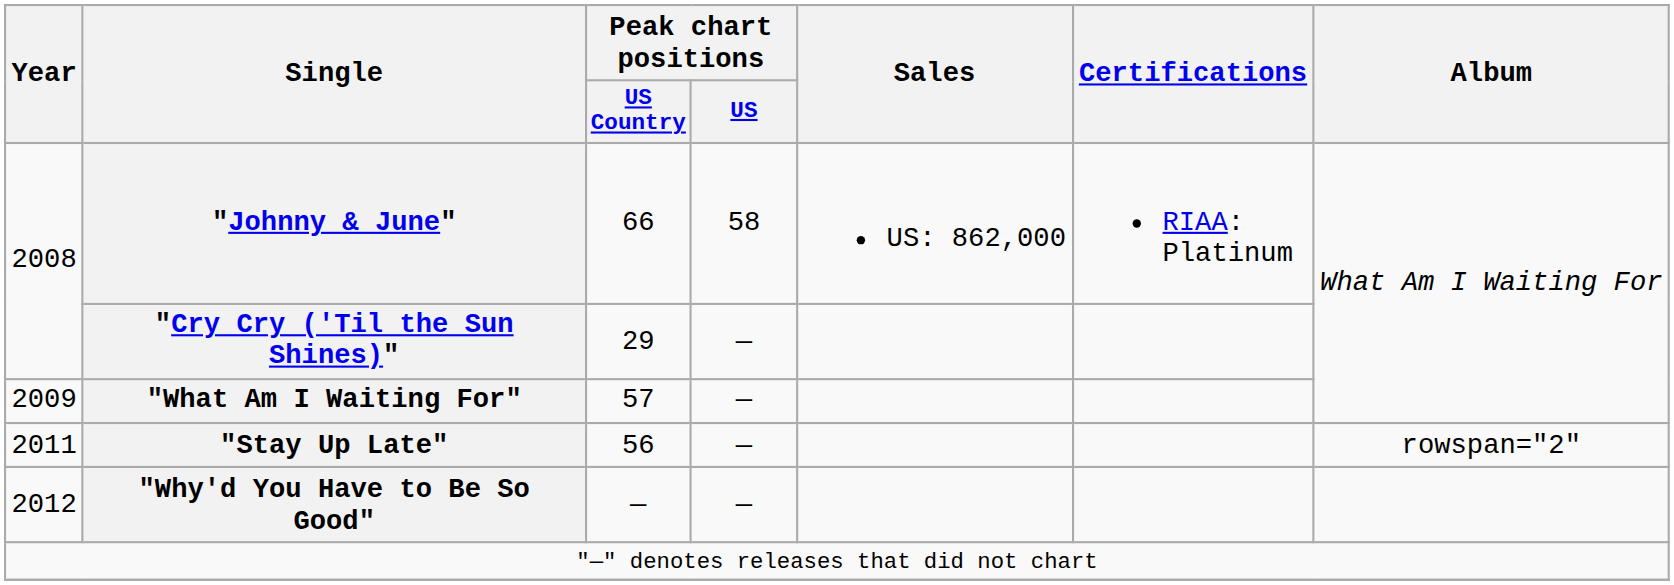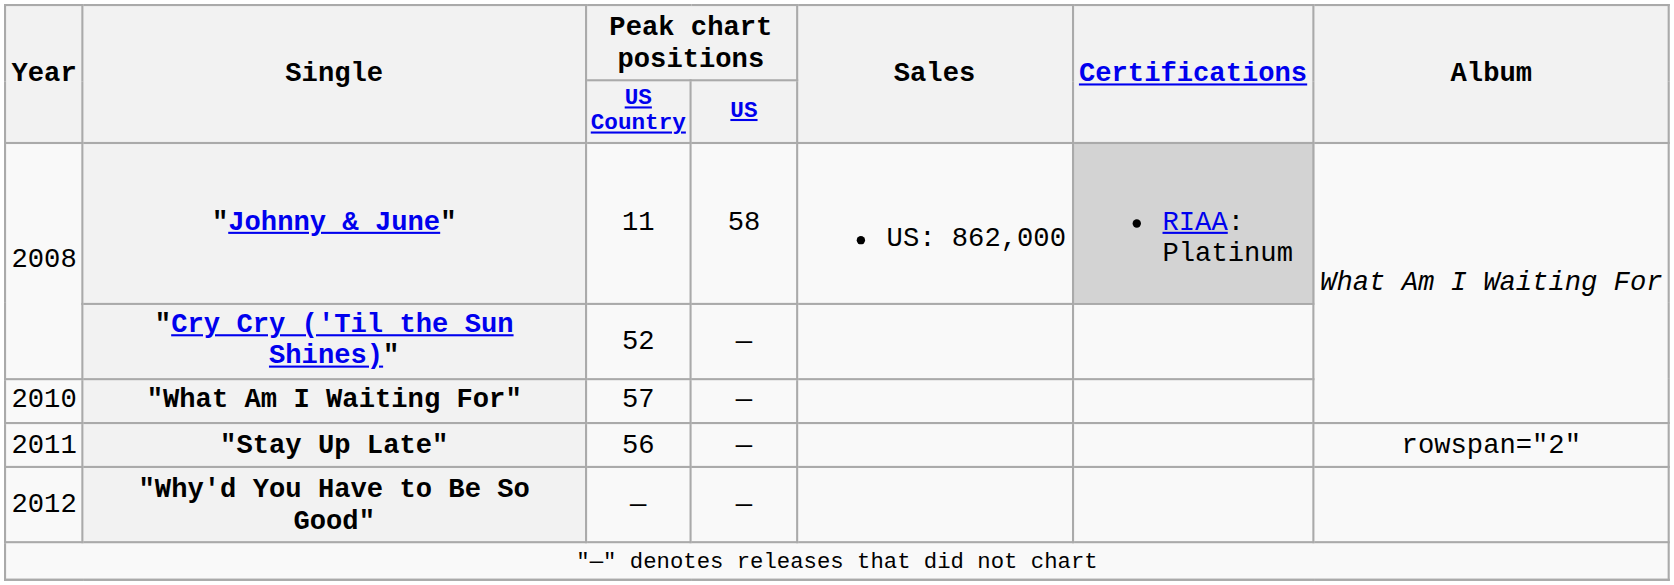(638, 223) 66 -> (638, 223) 11
(1193, 238) no background -> (1193, 238) lightgrey background
(638, 341) 29 -> (638, 341) 52
(44, 401) 2009 -> (44, 401) 2010
